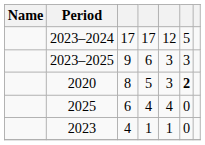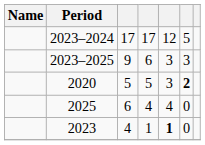(128, 83) 8 -> (128, 83) 5
(169, 128) normal -> (169, 128) bold
